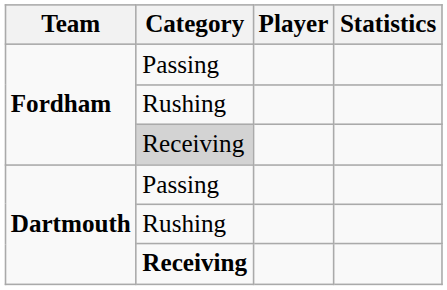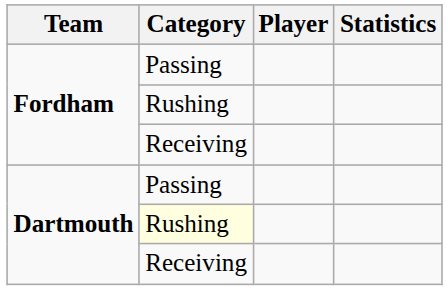(193, 144) lightgrey background -> (196, 144) no background
(184, 223) no background -> (187, 223) lightyellow background
(195, 263) bold -> (196, 263) normal
